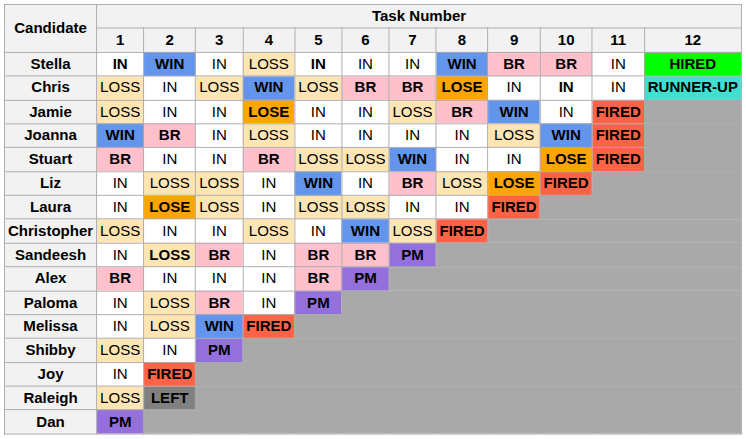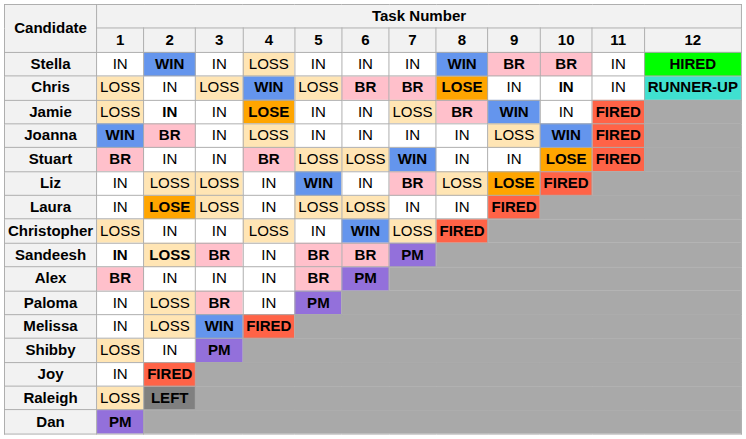(120, 64) bold -> (120, 64) normal
(318, 64) bold -> (318, 64) normal
(170, 111) normal -> (170, 111) bold
(120, 254) normal -> (120, 254) bold
